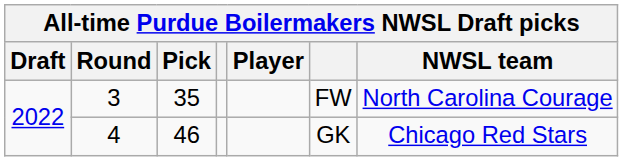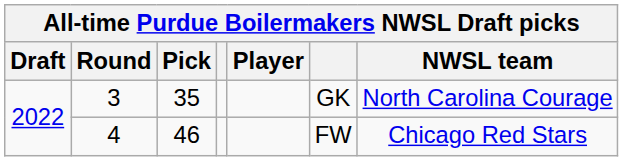(333, 98) FW -> (333, 98) GK
(333, 135) GK -> (333, 135) FW
